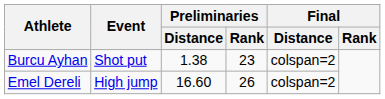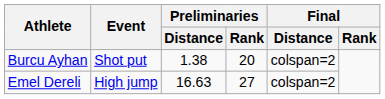(247, 61) 23 -> (247, 61) 20
(194, 83) 16.60 -> (194, 83) 16.63
(247, 83) 26 -> (247, 83) 27
